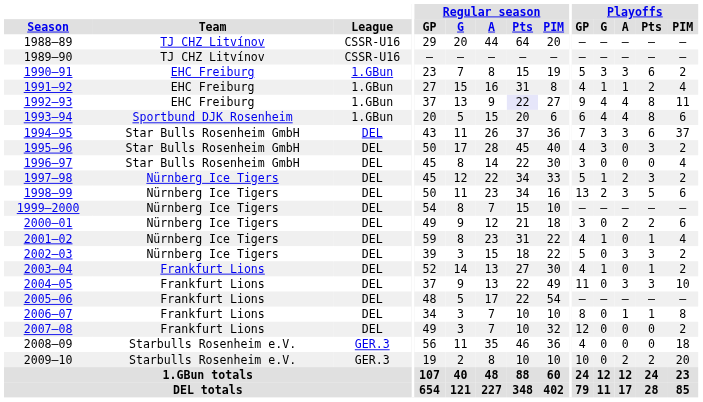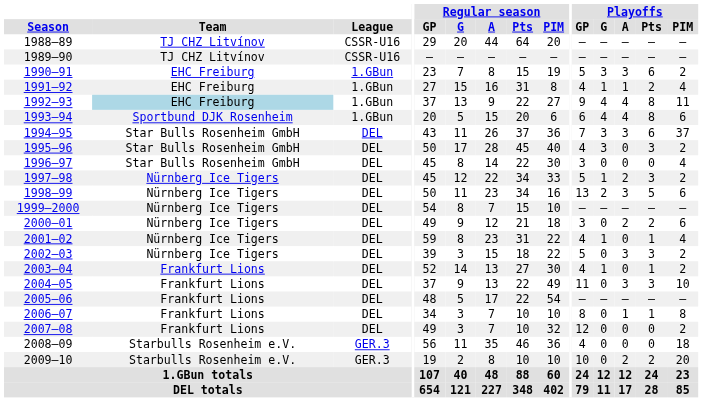(213, 102) no background -> (213, 102) lightblue background
(523, 102) lavender background -> (523, 102) no background
